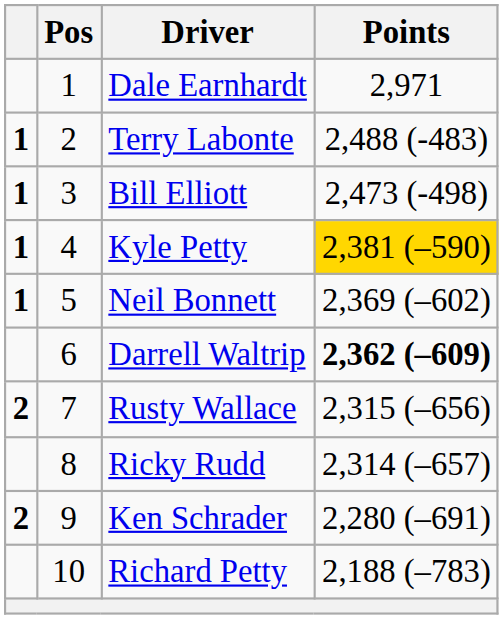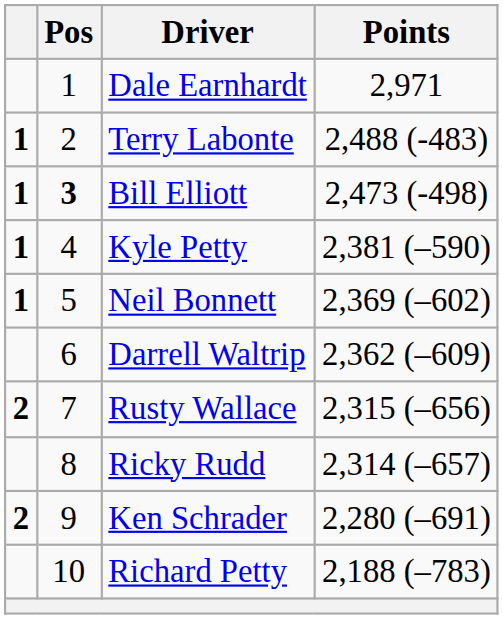(69, 193) normal -> (69, 193) bold
(406, 247) gold background -> (406, 247) no background
(406, 354) bold -> (406, 354) normal
